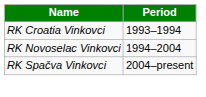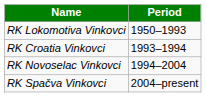+ row: (66, 30)
